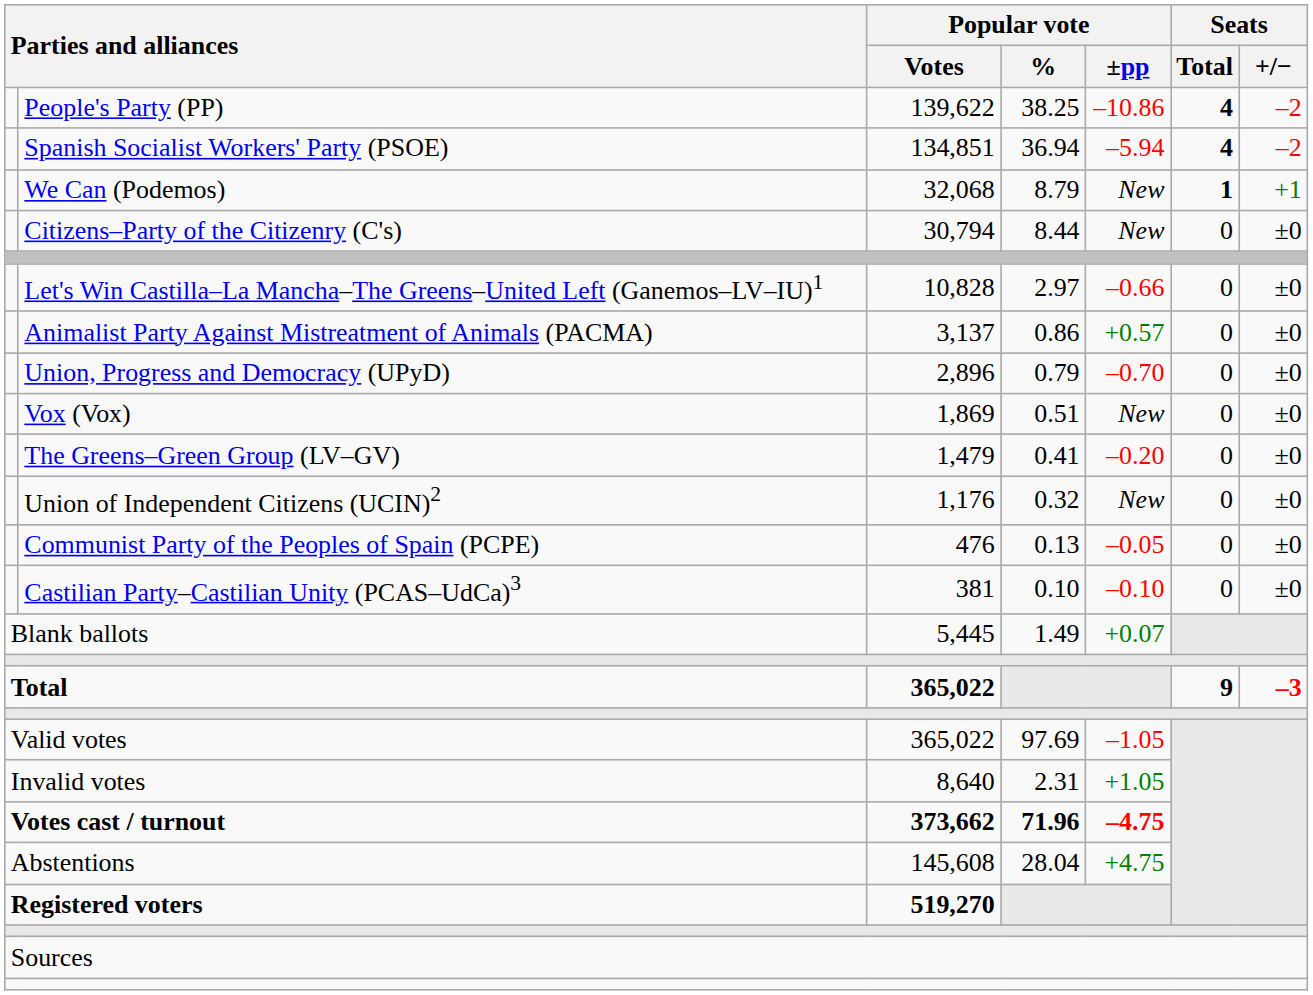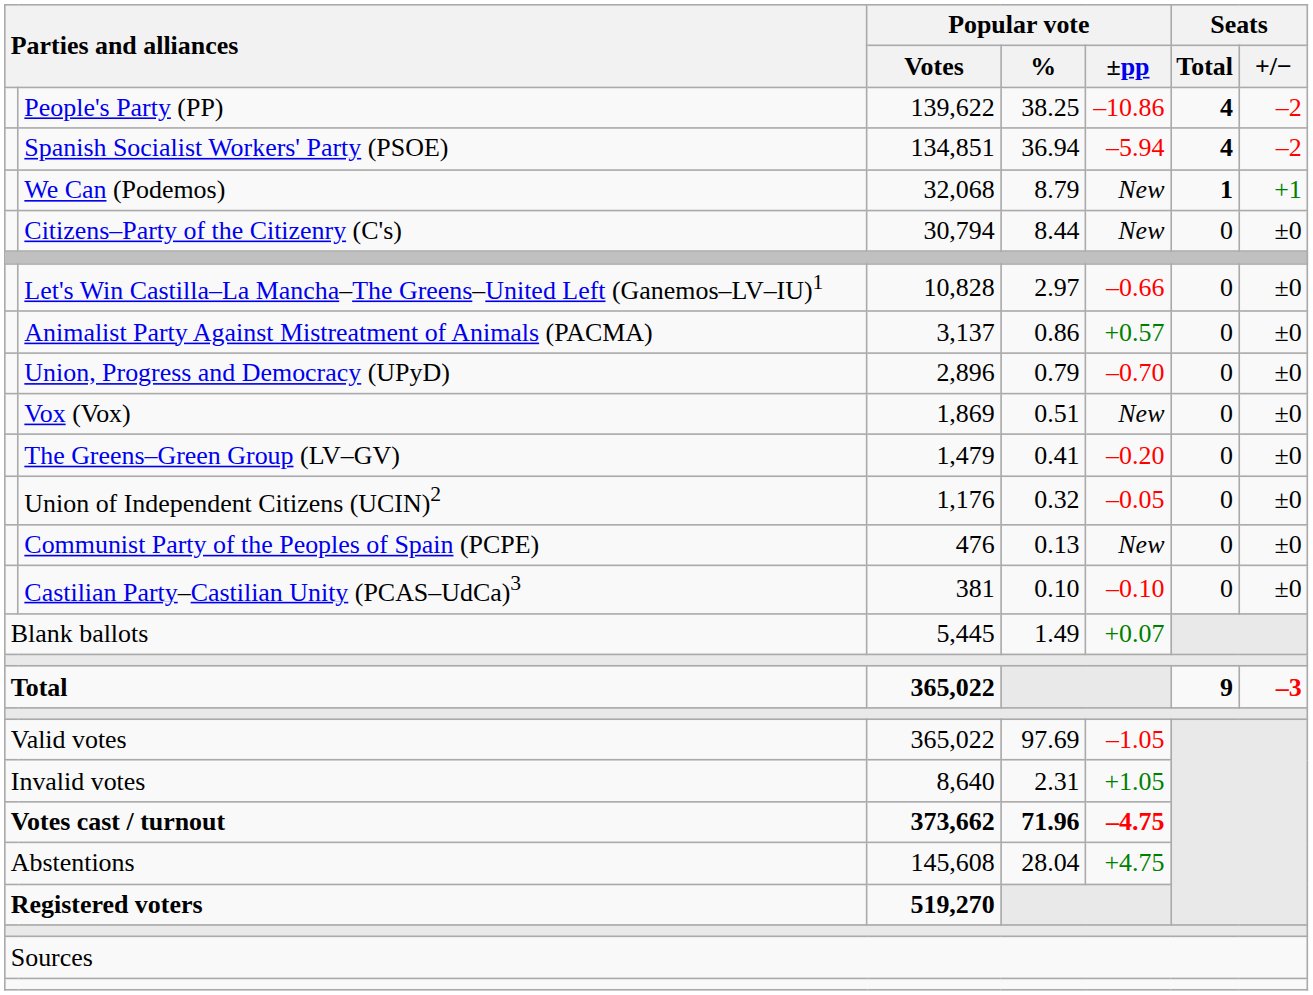(1141, 499) New -> (1135, 499) –0.05
(1135, 544) –0.05 -> (1141, 544) New
